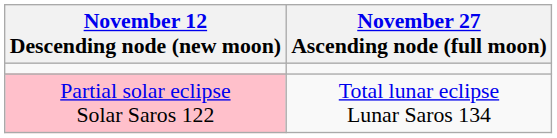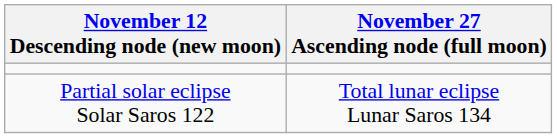(145, 103) pink background -> (145, 103) no background
